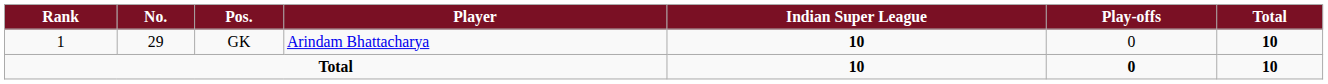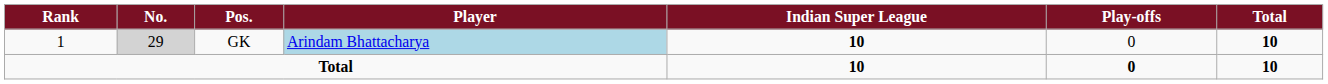(156, 41) no background -> (156, 41) lightgrey background
(358, 41) no background -> (358, 41) lightblue background
